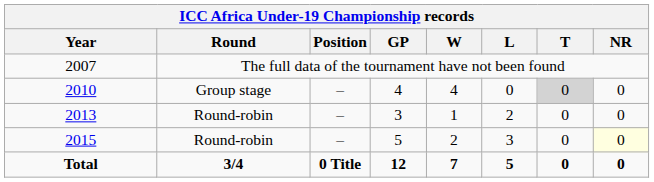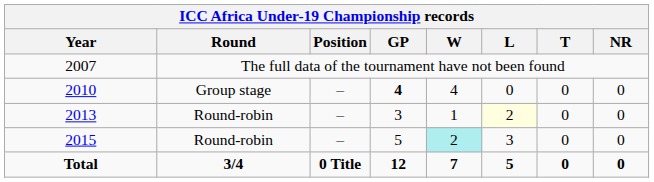(398, 90) normal -> (398, 90) bold
(565, 90) lightgrey background -> (565, 90) no background
(510, 115) no background -> (510, 115) lightyellow background
(454, 139) no background -> (454, 139) paleturquoise background
(621, 139) lightyellow background -> (621, 139) no background
